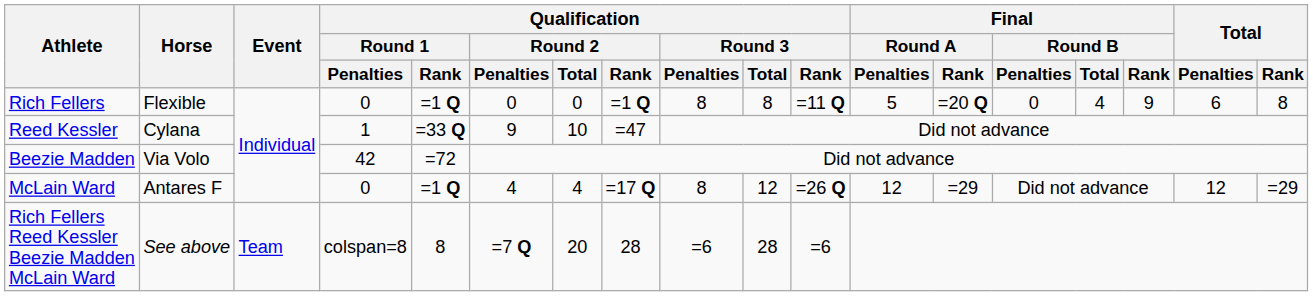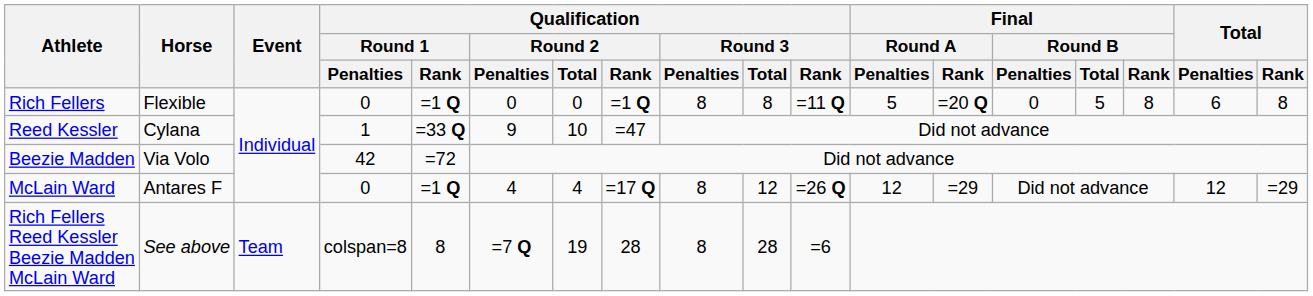(1100, 102) 4 -> (1100, 102) 5
(1149, 102) 9 -> (1149, 102) 8
(577, 247) 20 -> (577, 247) 19
(702, 247) =6 -> (702, 247) 8
